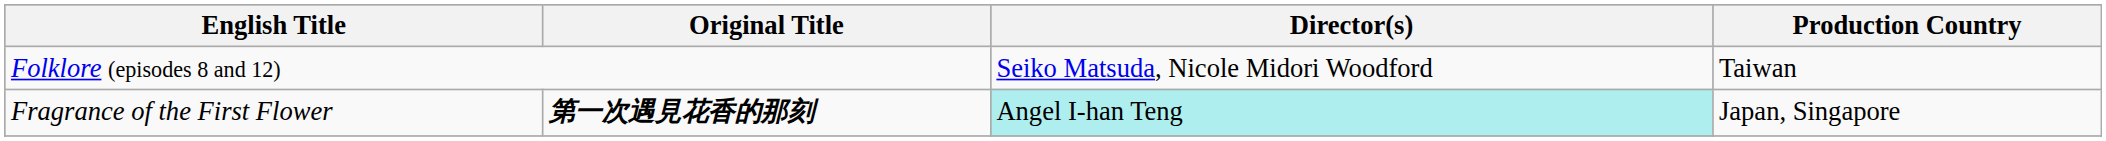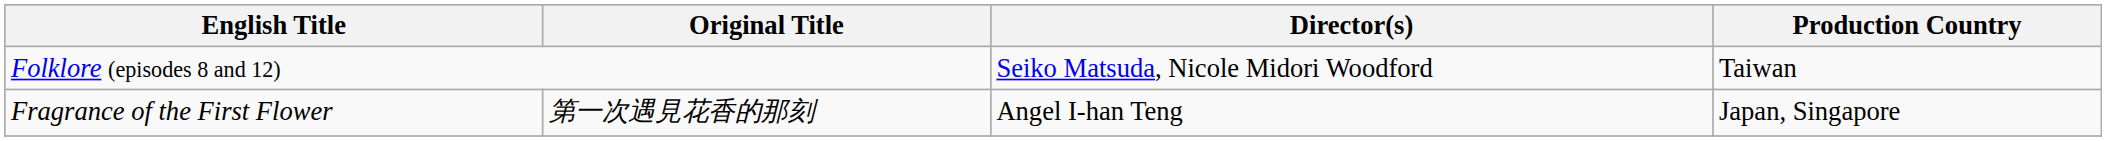(682, 111) bold -> (682, 111) normal
(1090, 112) paleturquoise background -> (1090, 112) no background
